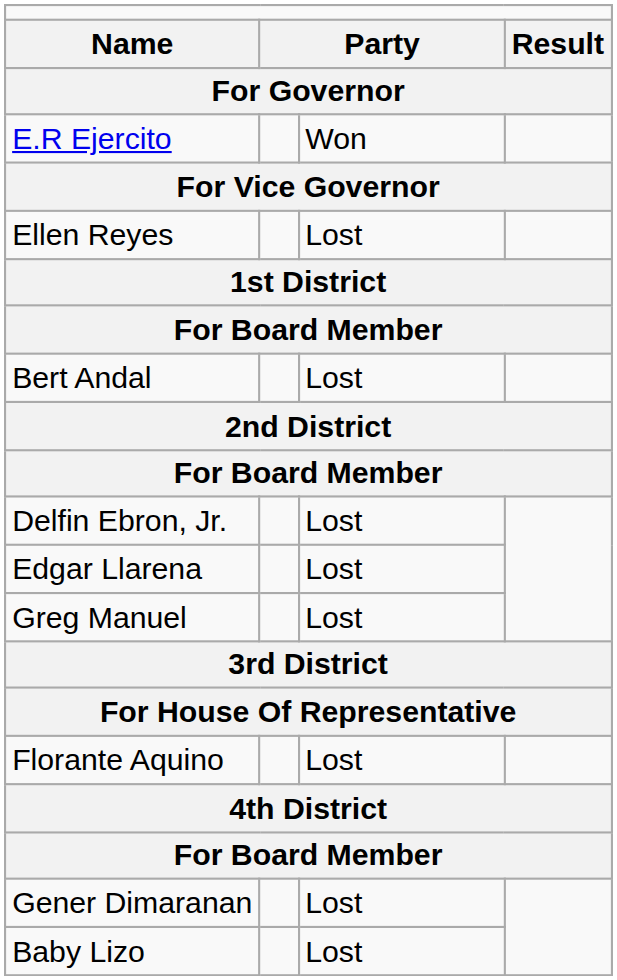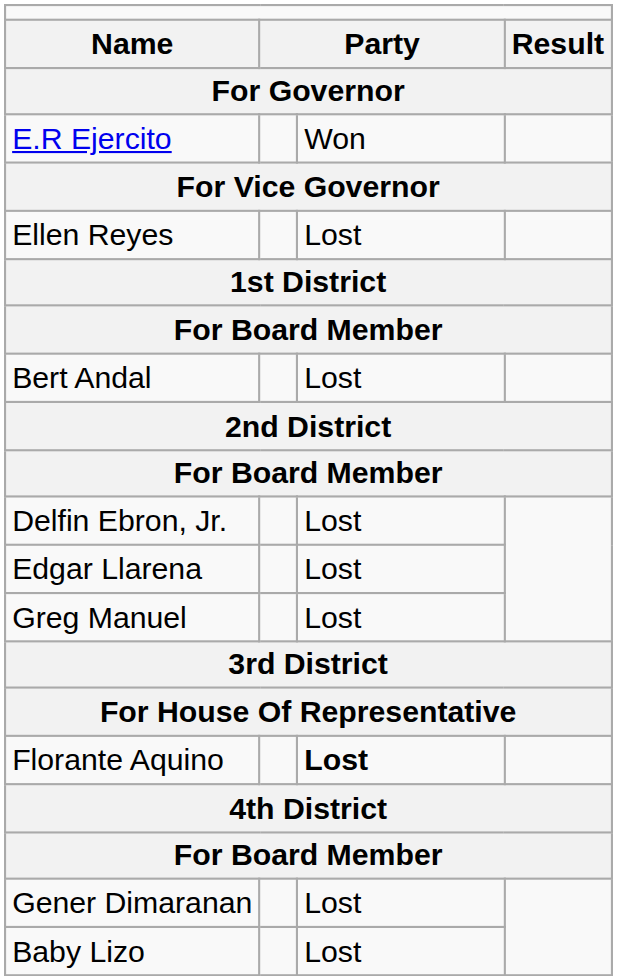(334, 760) normal -> (336, 760) bold
